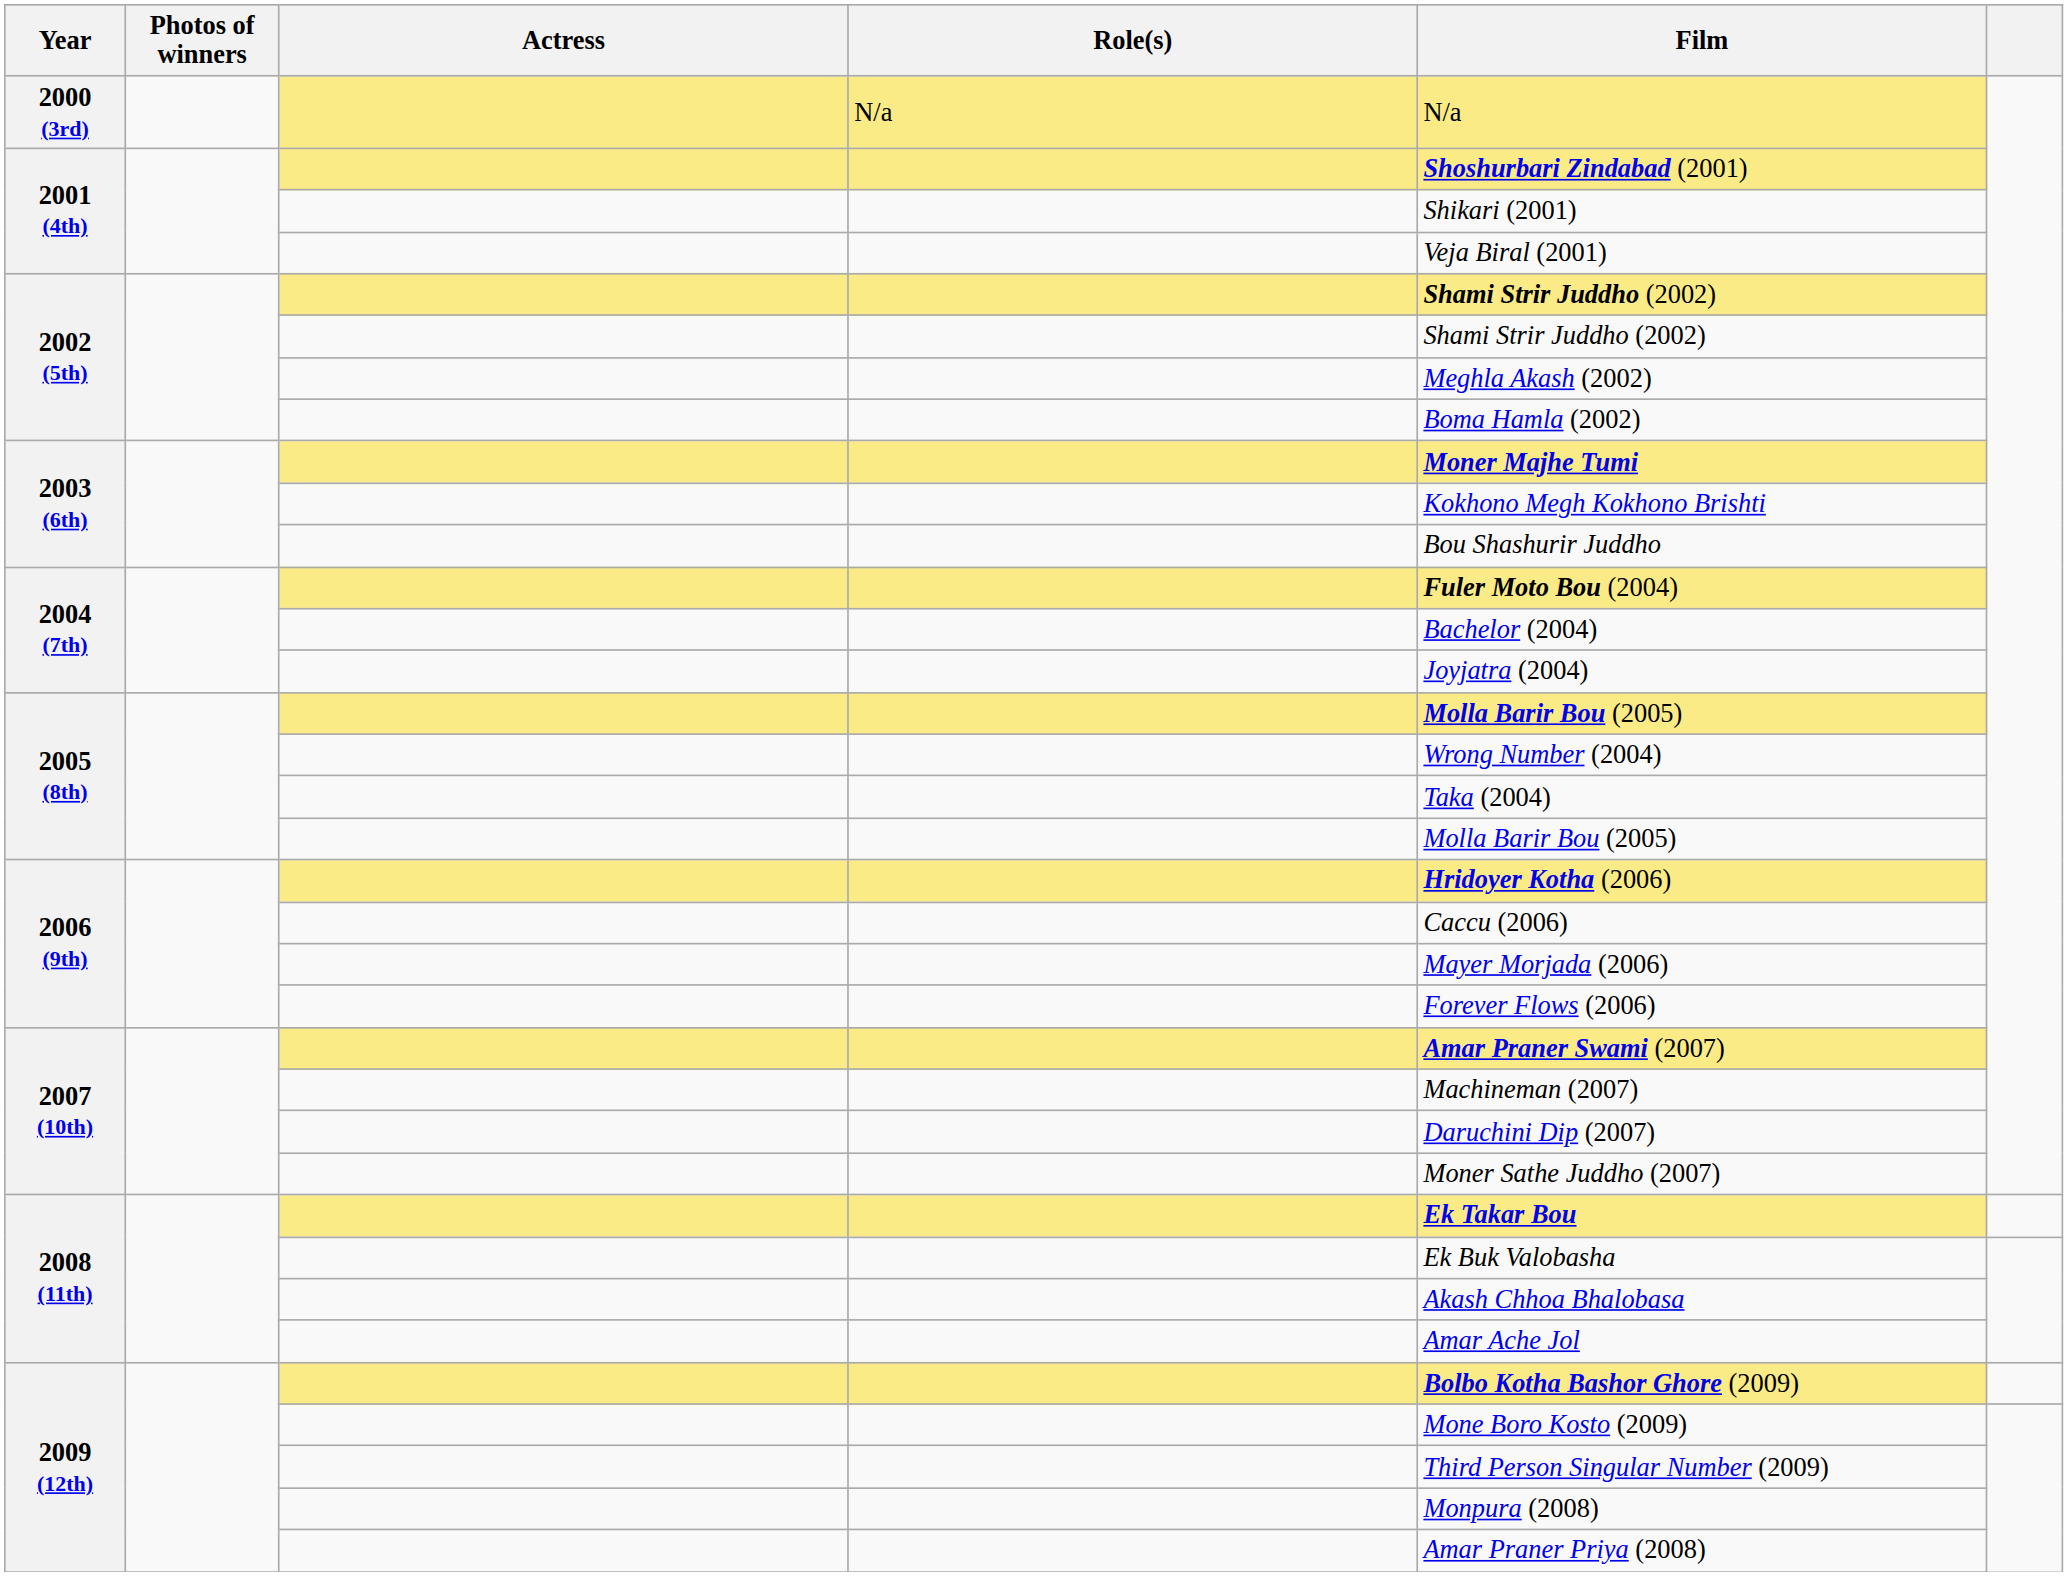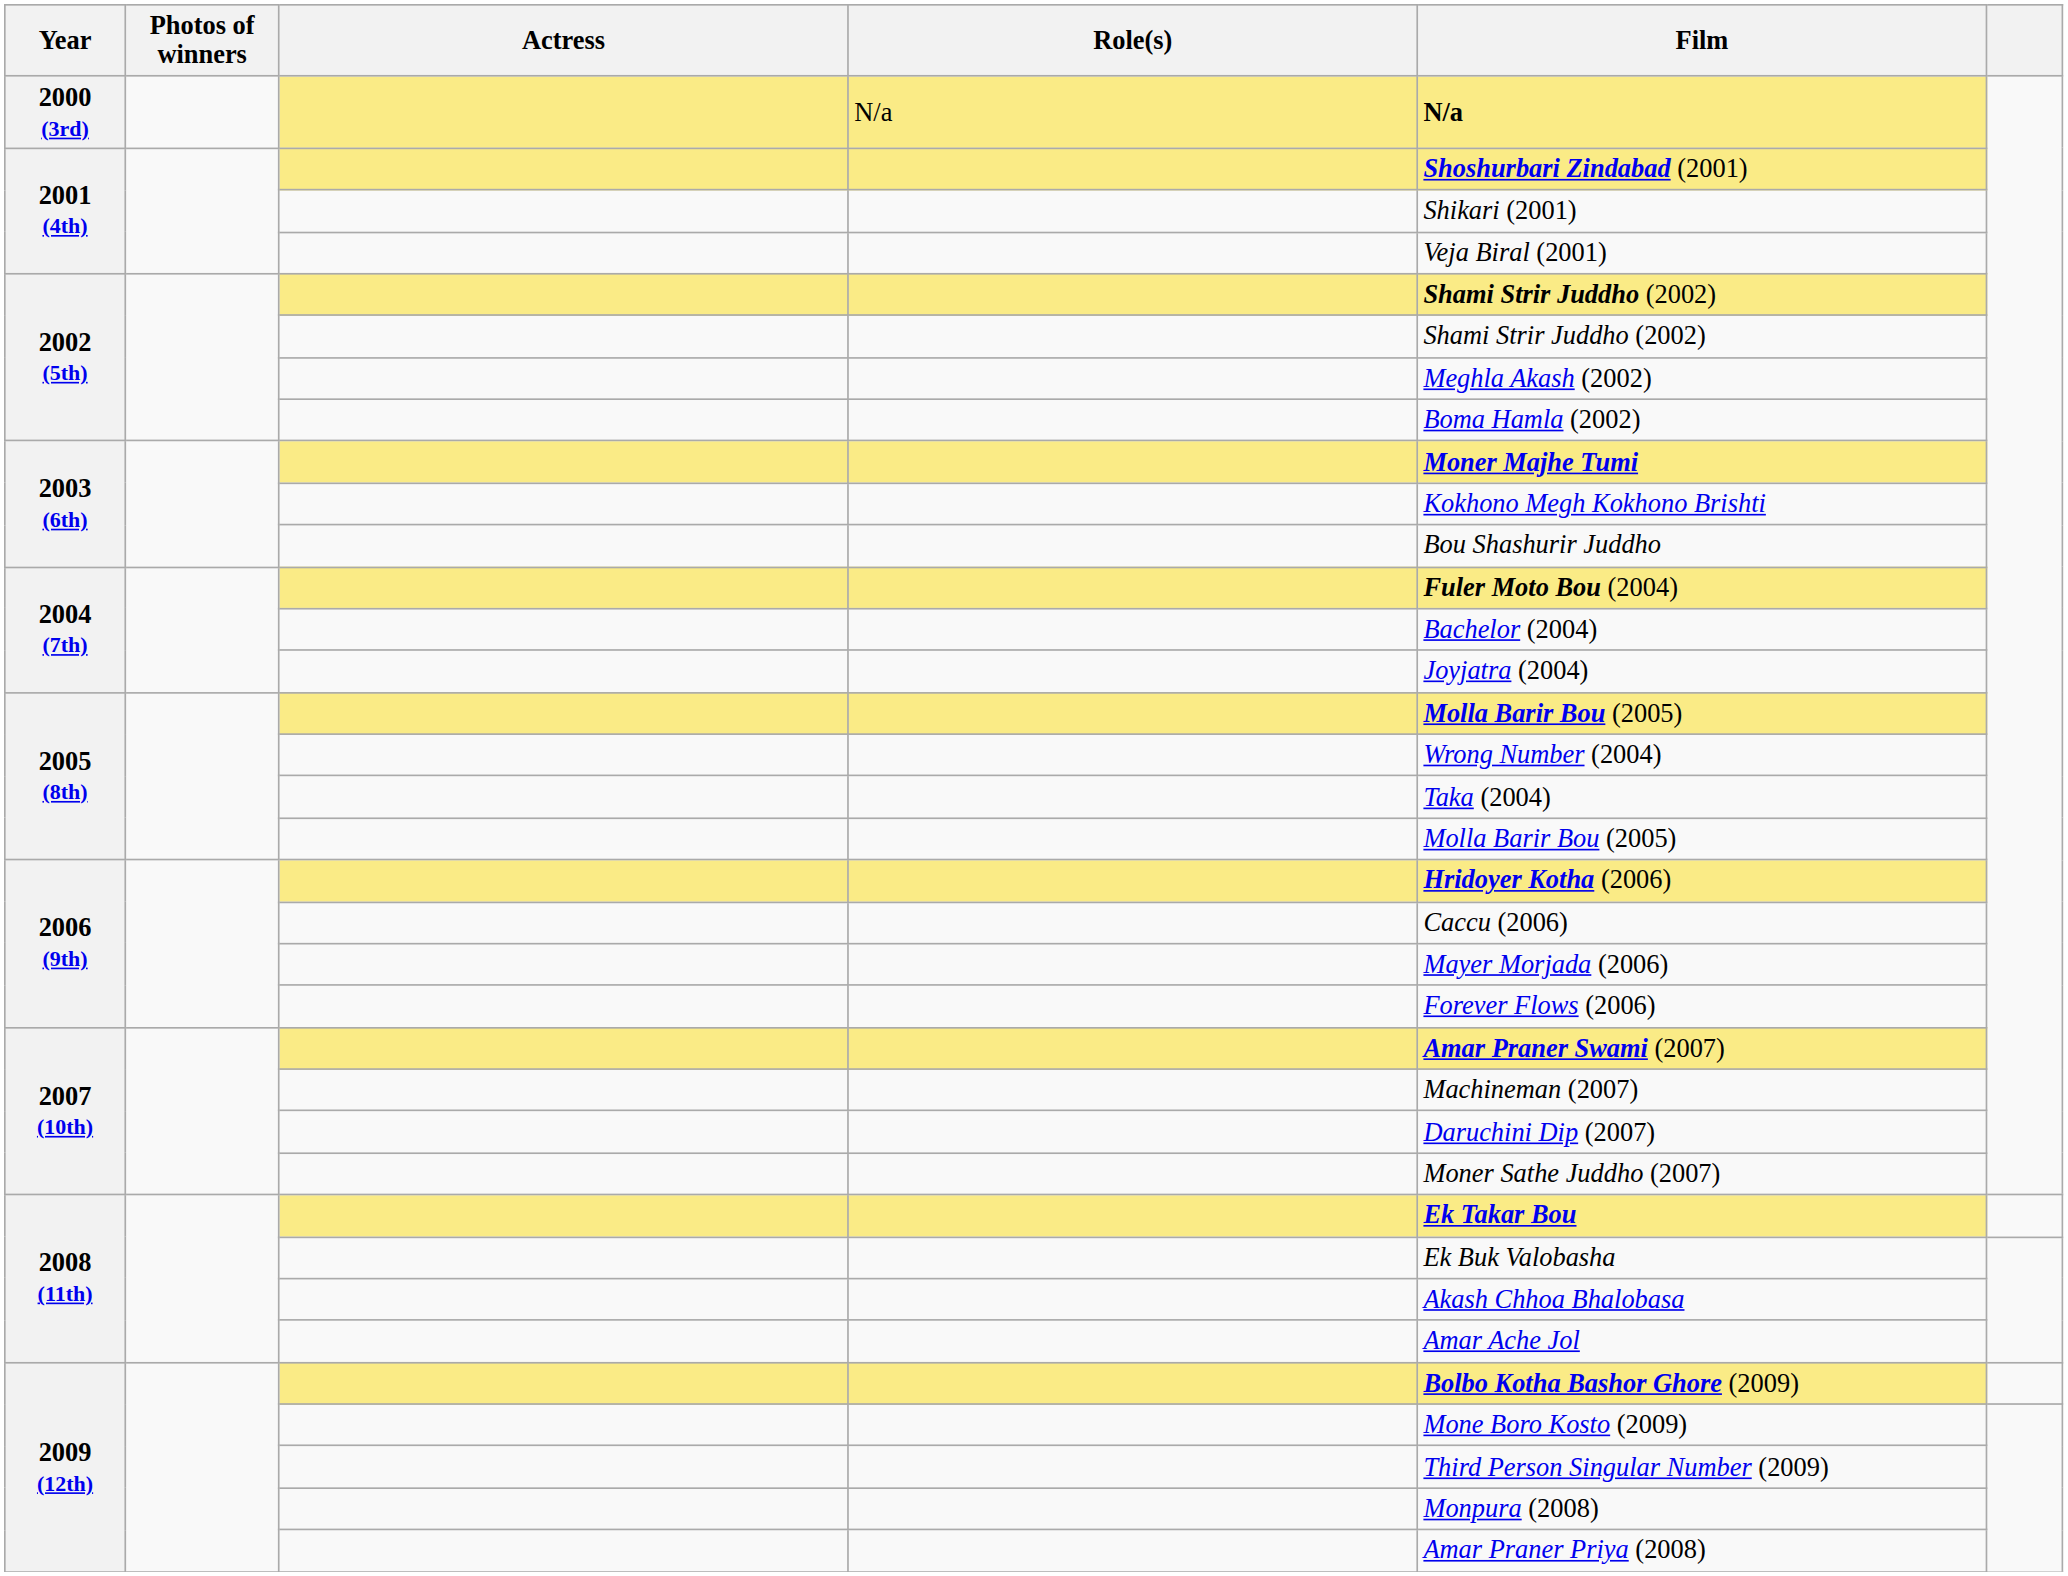(1442, 111) normal -> (1443, 111) bold
